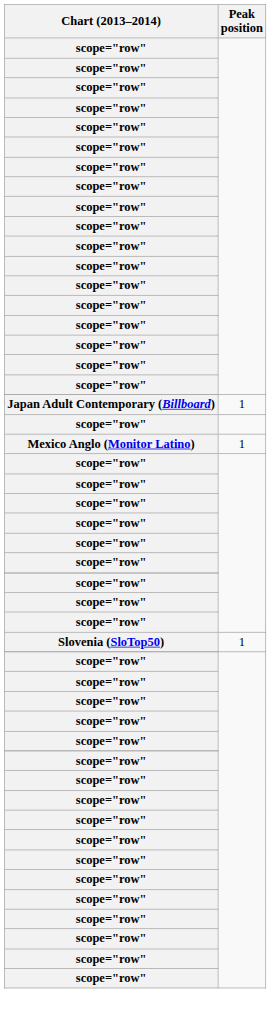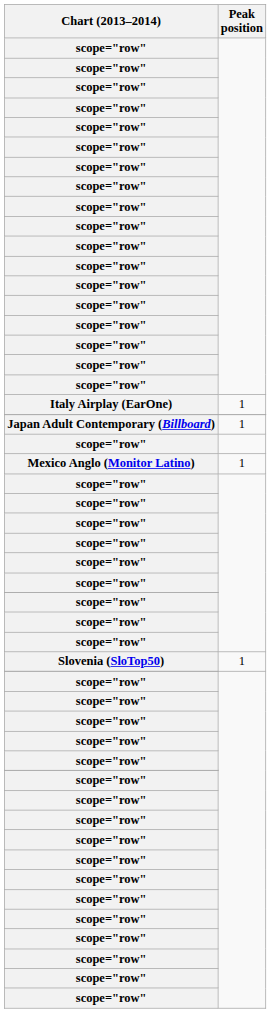+ row: (111, 404)
